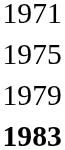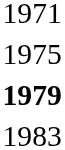(32, 95) normal -> (32, 95) bold
(32, 135) bold -> (32, 135) normal
